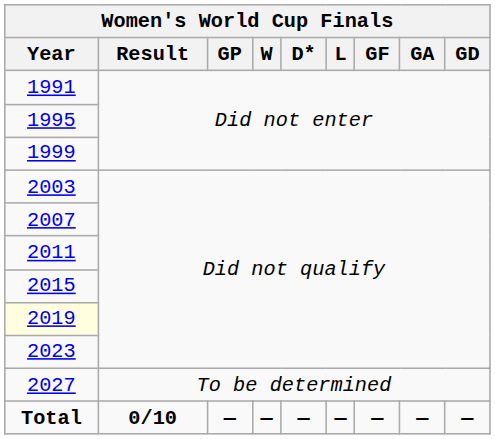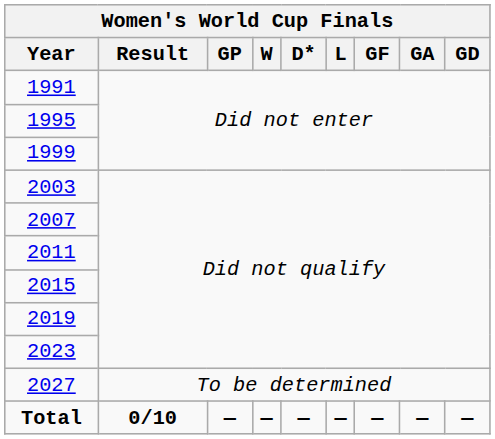(51, 319) lightyellow background -> (51, 319) no background
